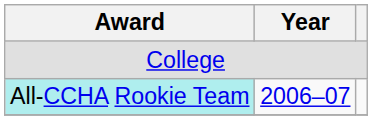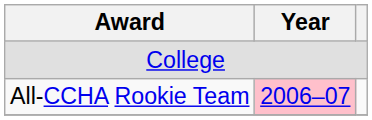(130, 96) paleturquoise background -> (130, 96) no background
(305, 96) no background -> (305, 96) pink background
